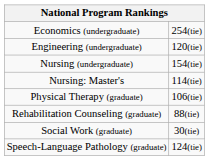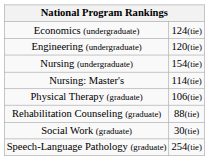(187, 30) 254(tie) -> (187, 30) 124(tie)
(187, 147) 124(tie) -> (187, 147) 254(tie)
